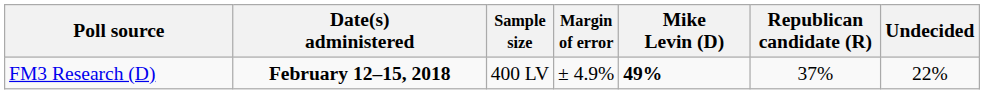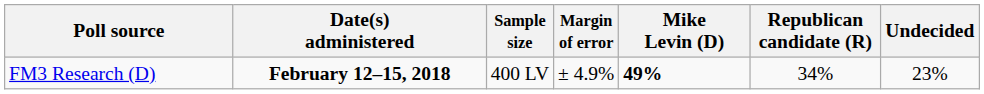(815, 72) 37% -> (815, 72) 34%
(930, 72) 22% -> (930, 72) 23%
